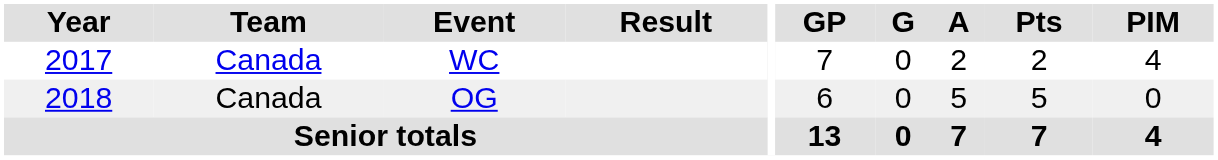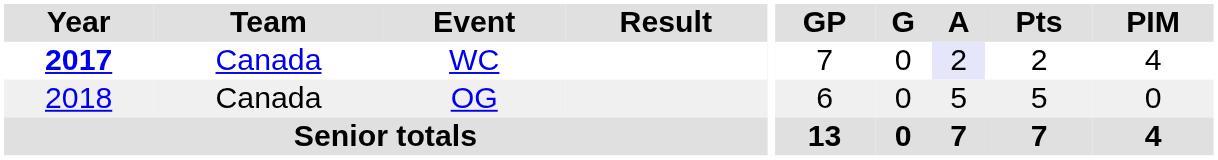(79, 60) normal -> (79, 60) bold
(959, 60) no background -> (959, 60) lavender background
